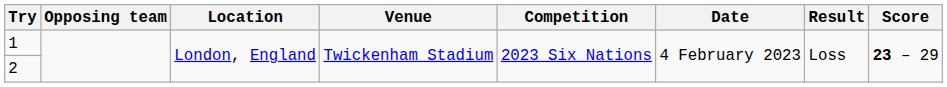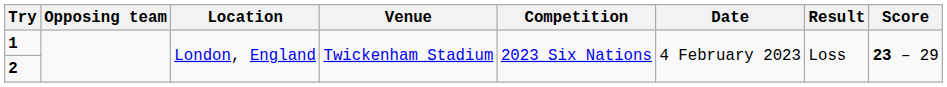(13, 43) normal -> (13, 43) bold
(13, 69) normal -> (13, 69) bold
